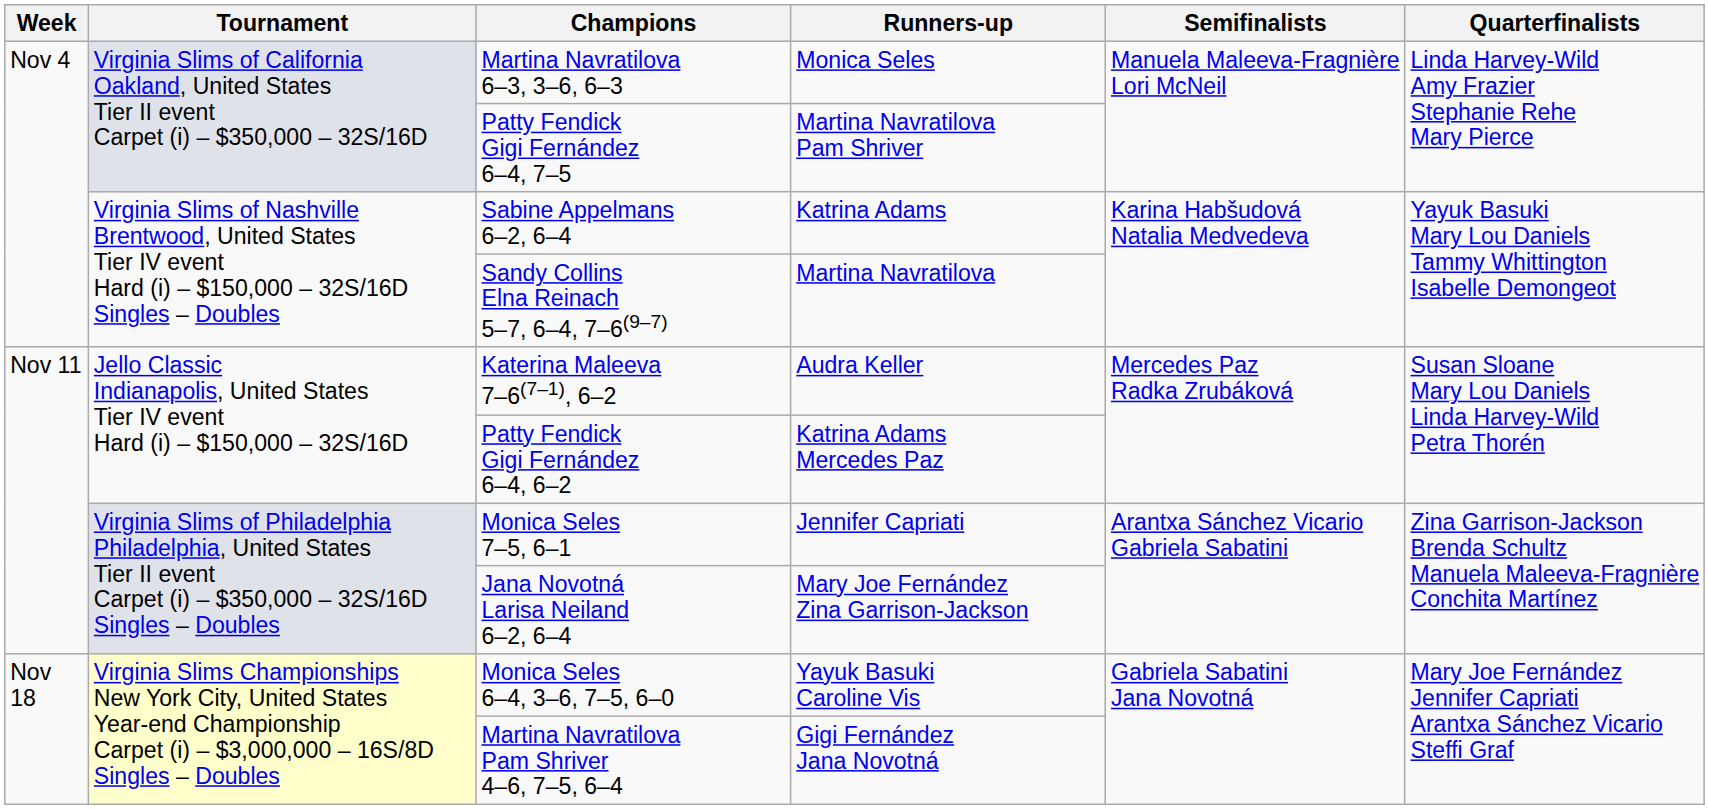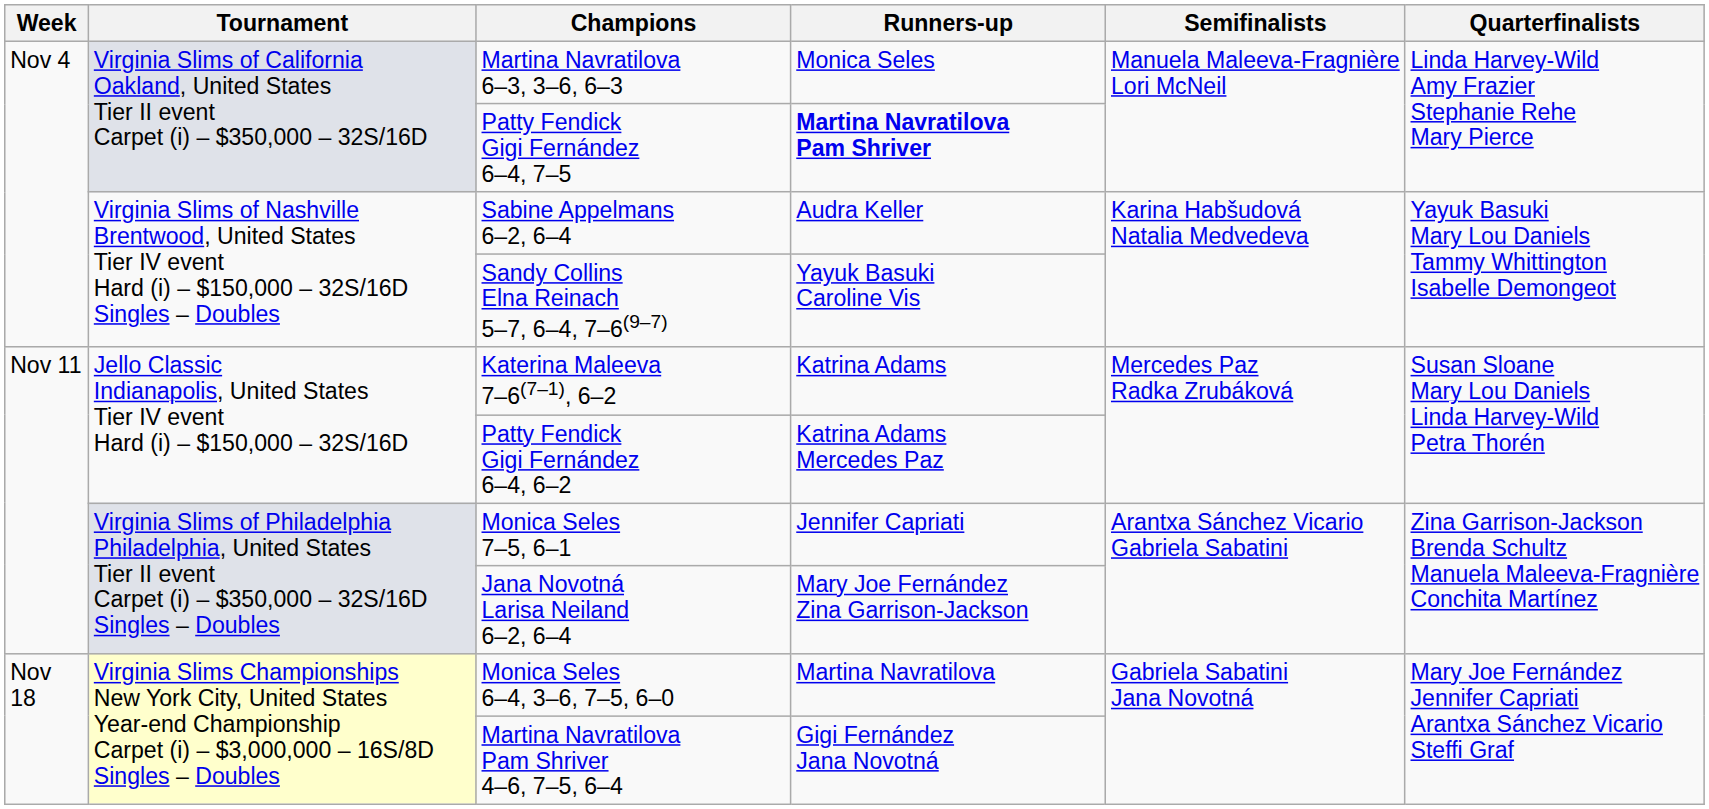(896, 135) normal -> (903, 135) bold
(871, 210) Katrina Adams -> (860, 210) Audra Keller
(896, 273) Martina Navratilova -> (865, 286) Yayuk Basuki Caroline Vis
(860, 366) Audra Keller -> (871, 366) Katrina Adams
(865, 685) Yayuk Basuki Caroline Vis -> (896, 672) Martina Navratilova
